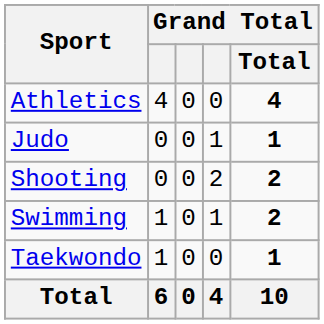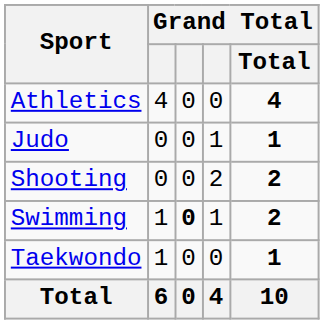(189, 220) normal -> (189, 220) bold
